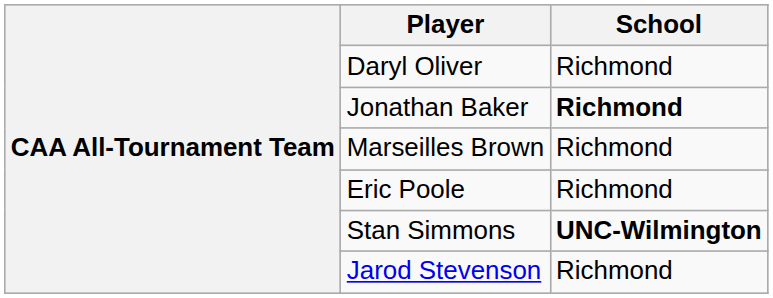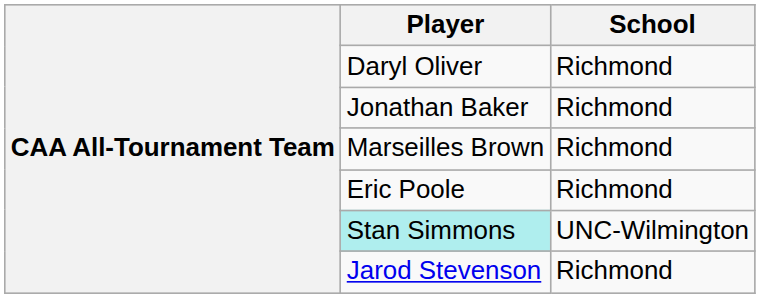(619, 107) bold -> (614, 107) normal
(431, 230) no background -> (431, 230) paleturquoise background
(659, 230) bold -> (653, 230) normal
